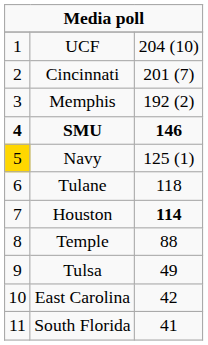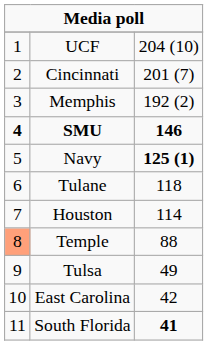(17, 158) gold background -> (17, 158) no background
(169, 158) normal -> (169, 158) bold
(169, 213) bold -> (169, 213) normal
(17, 241) no background -> (17, 241) lightsalmon background
(169, 325) normal -> (169, 325) bold
